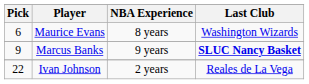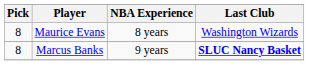(18, 32) 6 -> (18, 32) 8
(18, 50) 9 -> (18, 50) 8
- row: (70, 69)
